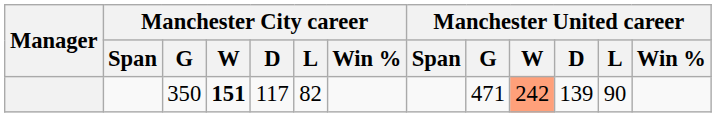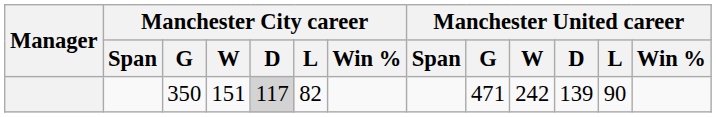(228, 93) bold -> (228, 93) normal
(272, 93) no background -> (272, 93) lightgrey background
(532, 93) lightsalmon background -> (532, 93) no background
